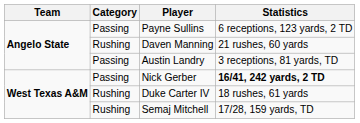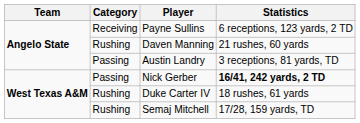(111, 29) Passing -> (115, 29) Receiving
